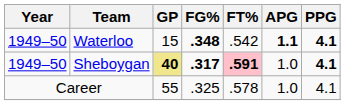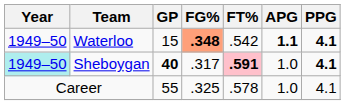(205, 40) no background -> (205, 40) lightsalmon background
(37, 64) no background -> (37, 64) paleturquoise background
(170, 64) khaki background -> (170, 64) no background
(205, 64) bold -> (205, 64) normal
